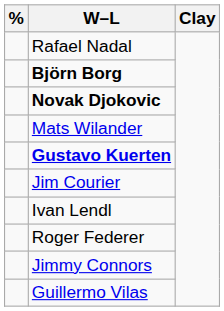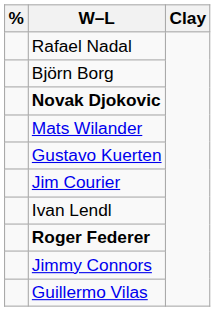(77, 73) bold -> (73, 73) normal
(101, 155) bold -> (97, 155) normal
(88, 237) normal -> (91, 237) bold
